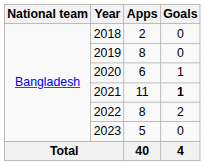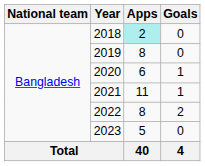(142, 33) no background -> (142, 33) paleturquoise background
(180, 92) bold -> (180, 92) normal
